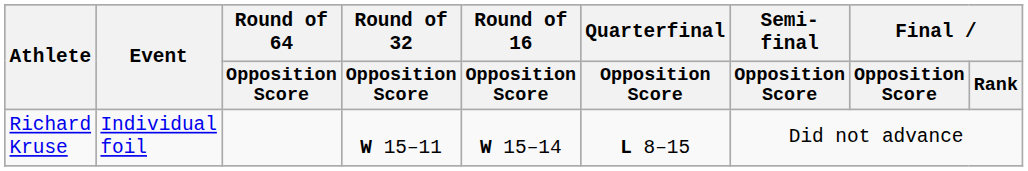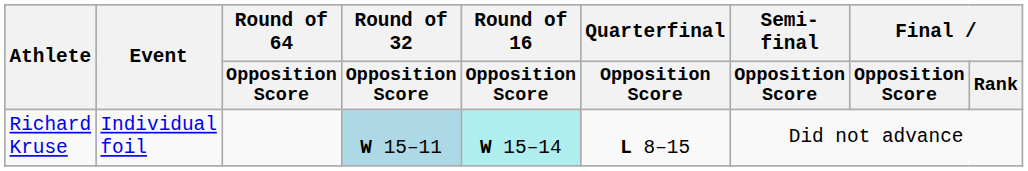(401, 149) no background -> (401, 149) lightblue background
(521, 149) no background -> (521, 149) paleturquoise background
